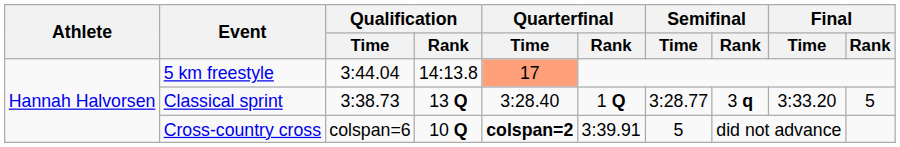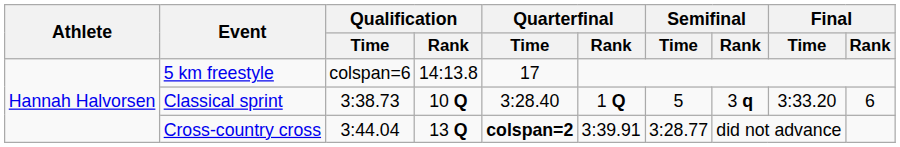(370, 73) 3:44.04 -> (370, 73) colspan=6
(530, 73) lightsalmon background -> (530, 73) no background
(448, 101) 13 Q -> (448, 101) 10 Q
(679, 101) 3:28.77 -> (679, 101) 5
(870, 101) 5 -> (870, 101) 6
(370, 129) colspan=6 -> (370, 129) 3:44.04
(448, 129) 10 Q -> (448, 129) 13 Q
(679, 129) 5 -> (679, 129) 3:28.77
